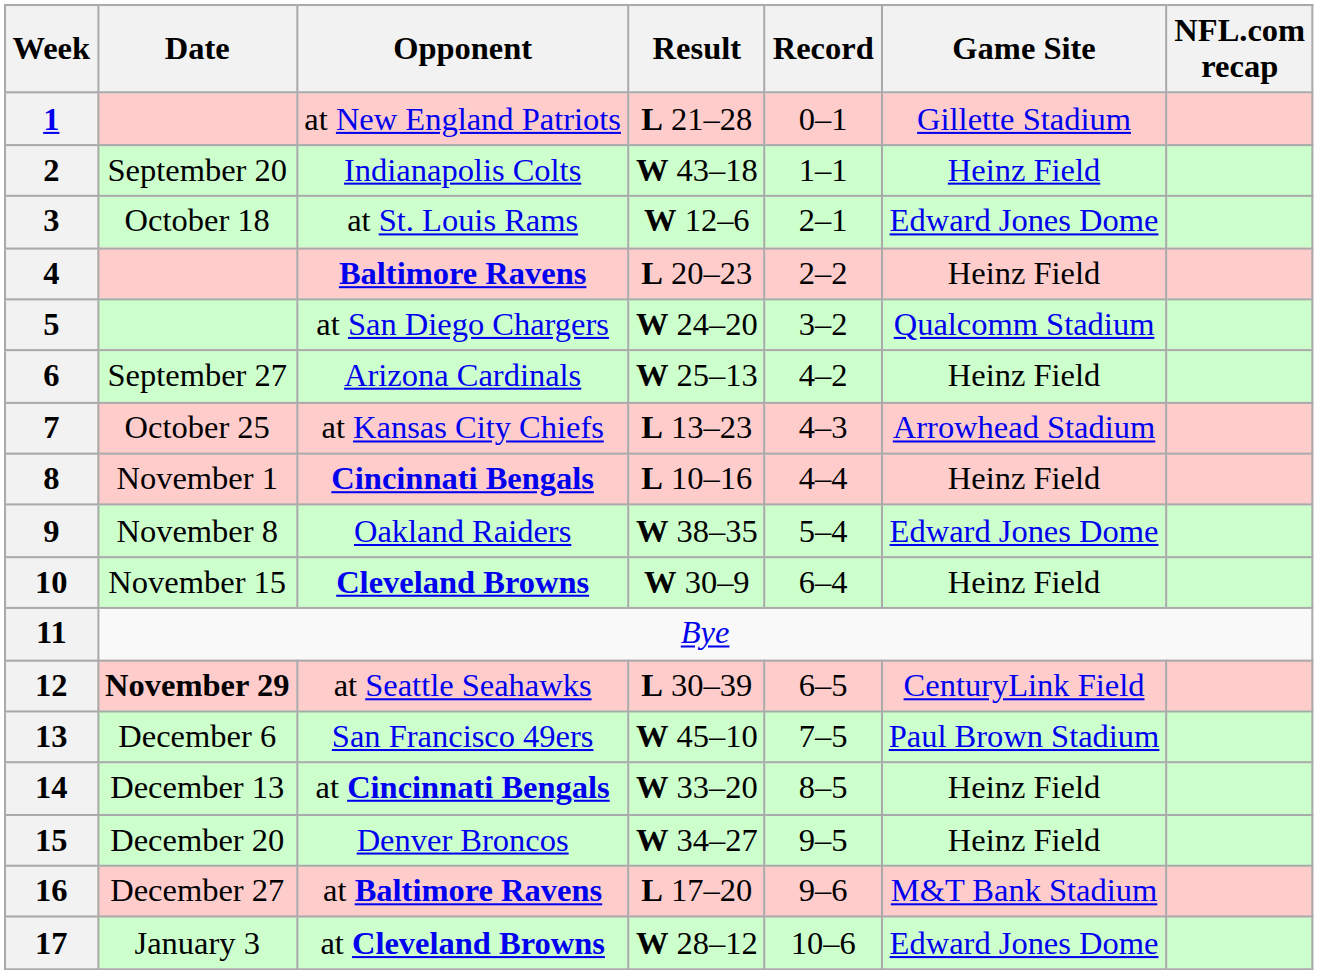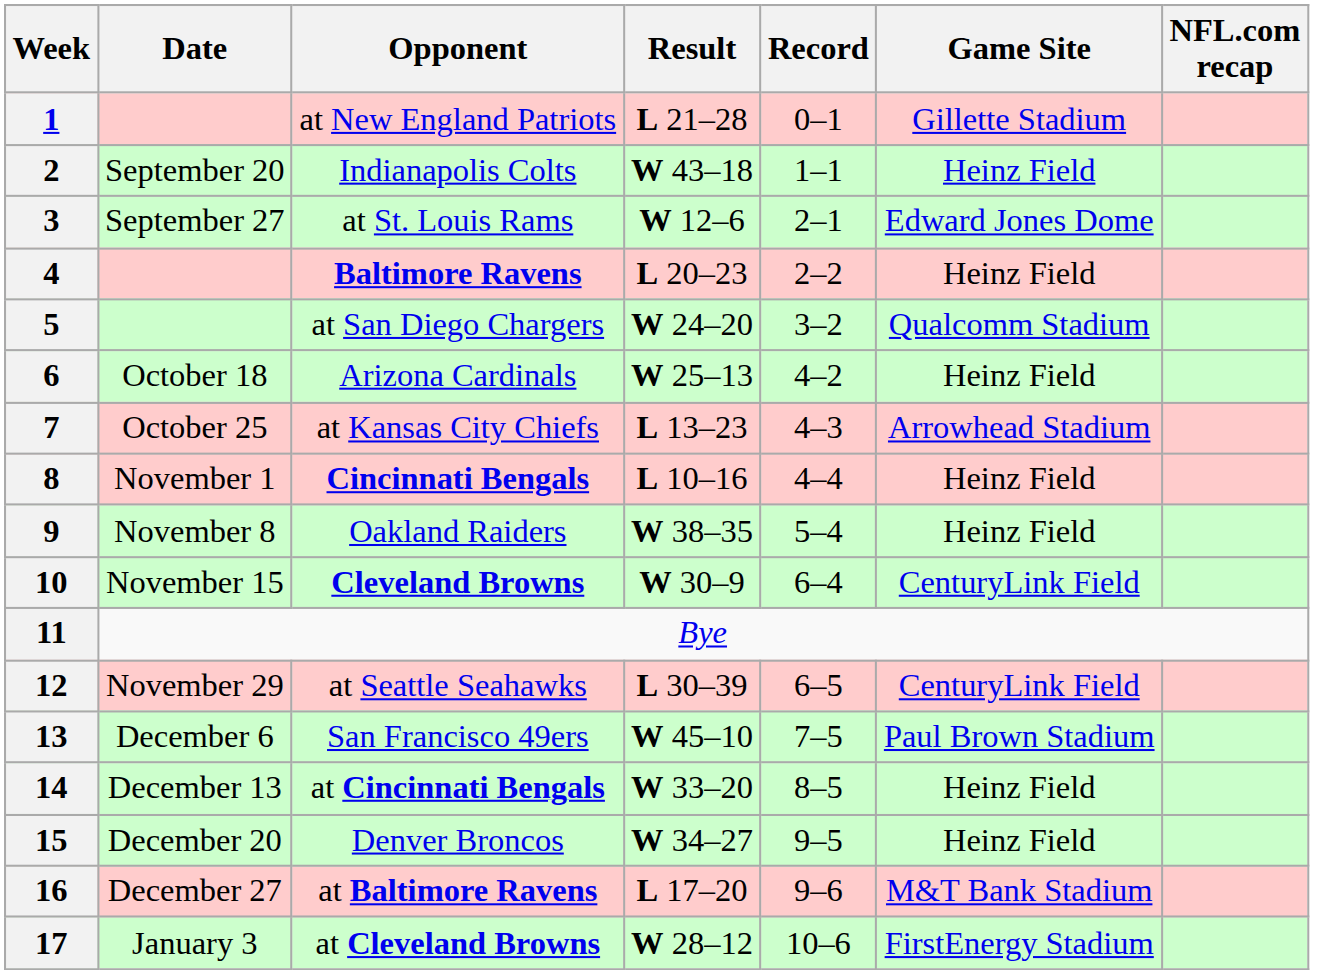(197, 221) October 18 -> (195, 221) September 27
(197, 375) September 27 -> (195, 375) October 18
(1024, 530) Edward Jones Dome -> (1019, 530) Heinz Field
(1024, 581) Heinz Field -> (1019, 581) CenturyLink Field
(197, 684) bold -> (195, 684) normal
(1024, 942) Edward Jones Dome -> (1019, 942) FirstEnergy Stadium
